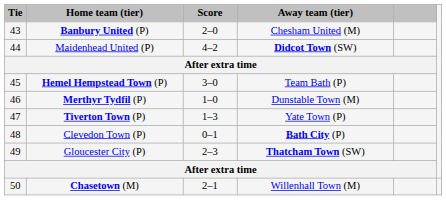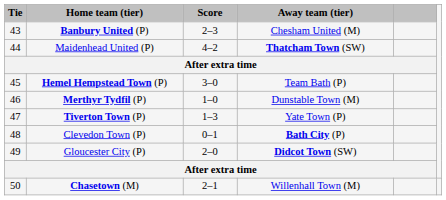(210, 30) 2–0 -> (210, 30) 2–3
(315, 48) Didcot Town (SW) -> (315, 48) Thatcham Town (SW)
(210, 152) 2–3 -> (210, 152) 2–0
(315, 152) Thatcham Town (SW) -> (315, 152) Didcot Town (SW)
